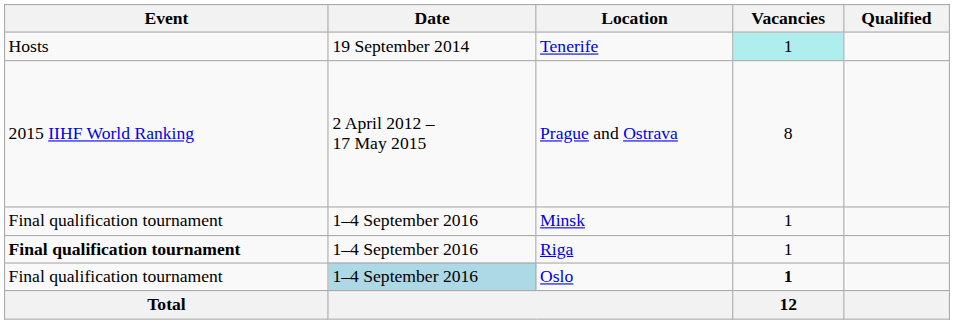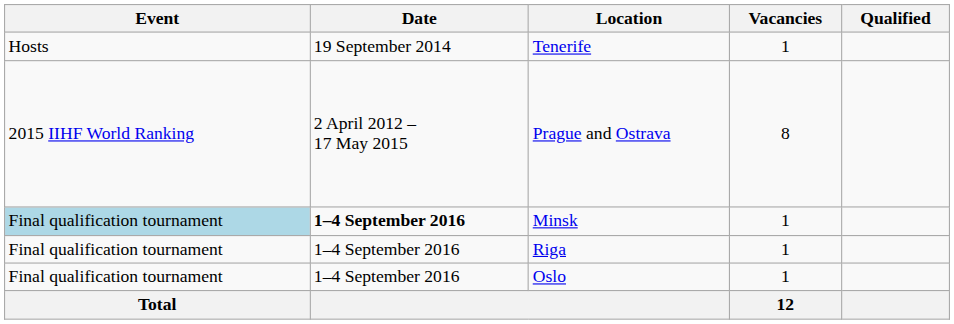(788, 46) paleturquoise background -> (785, 46) no background
(116, 220) no background -> (116, 220) lightblue background
(405, 220) normal -> (389, 220) bold
(124, 248) bold -> (116, 248) normal
(405, 276) lightblue background -> (387, 276) no background
(788, 276) bold -> (785, 276) normal
